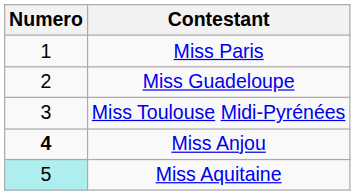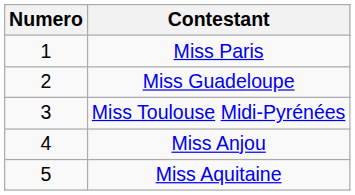(46, 143) bold -> (46, 143) normal
(46, 174) paleturquoise background -> (46, 174) no background
